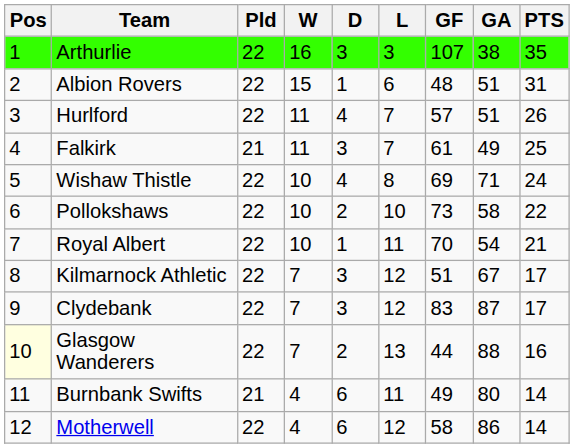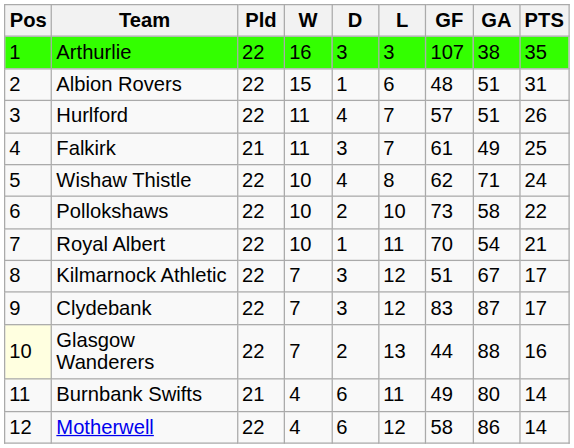(442, 180) 69 -> (442, 180) 62
